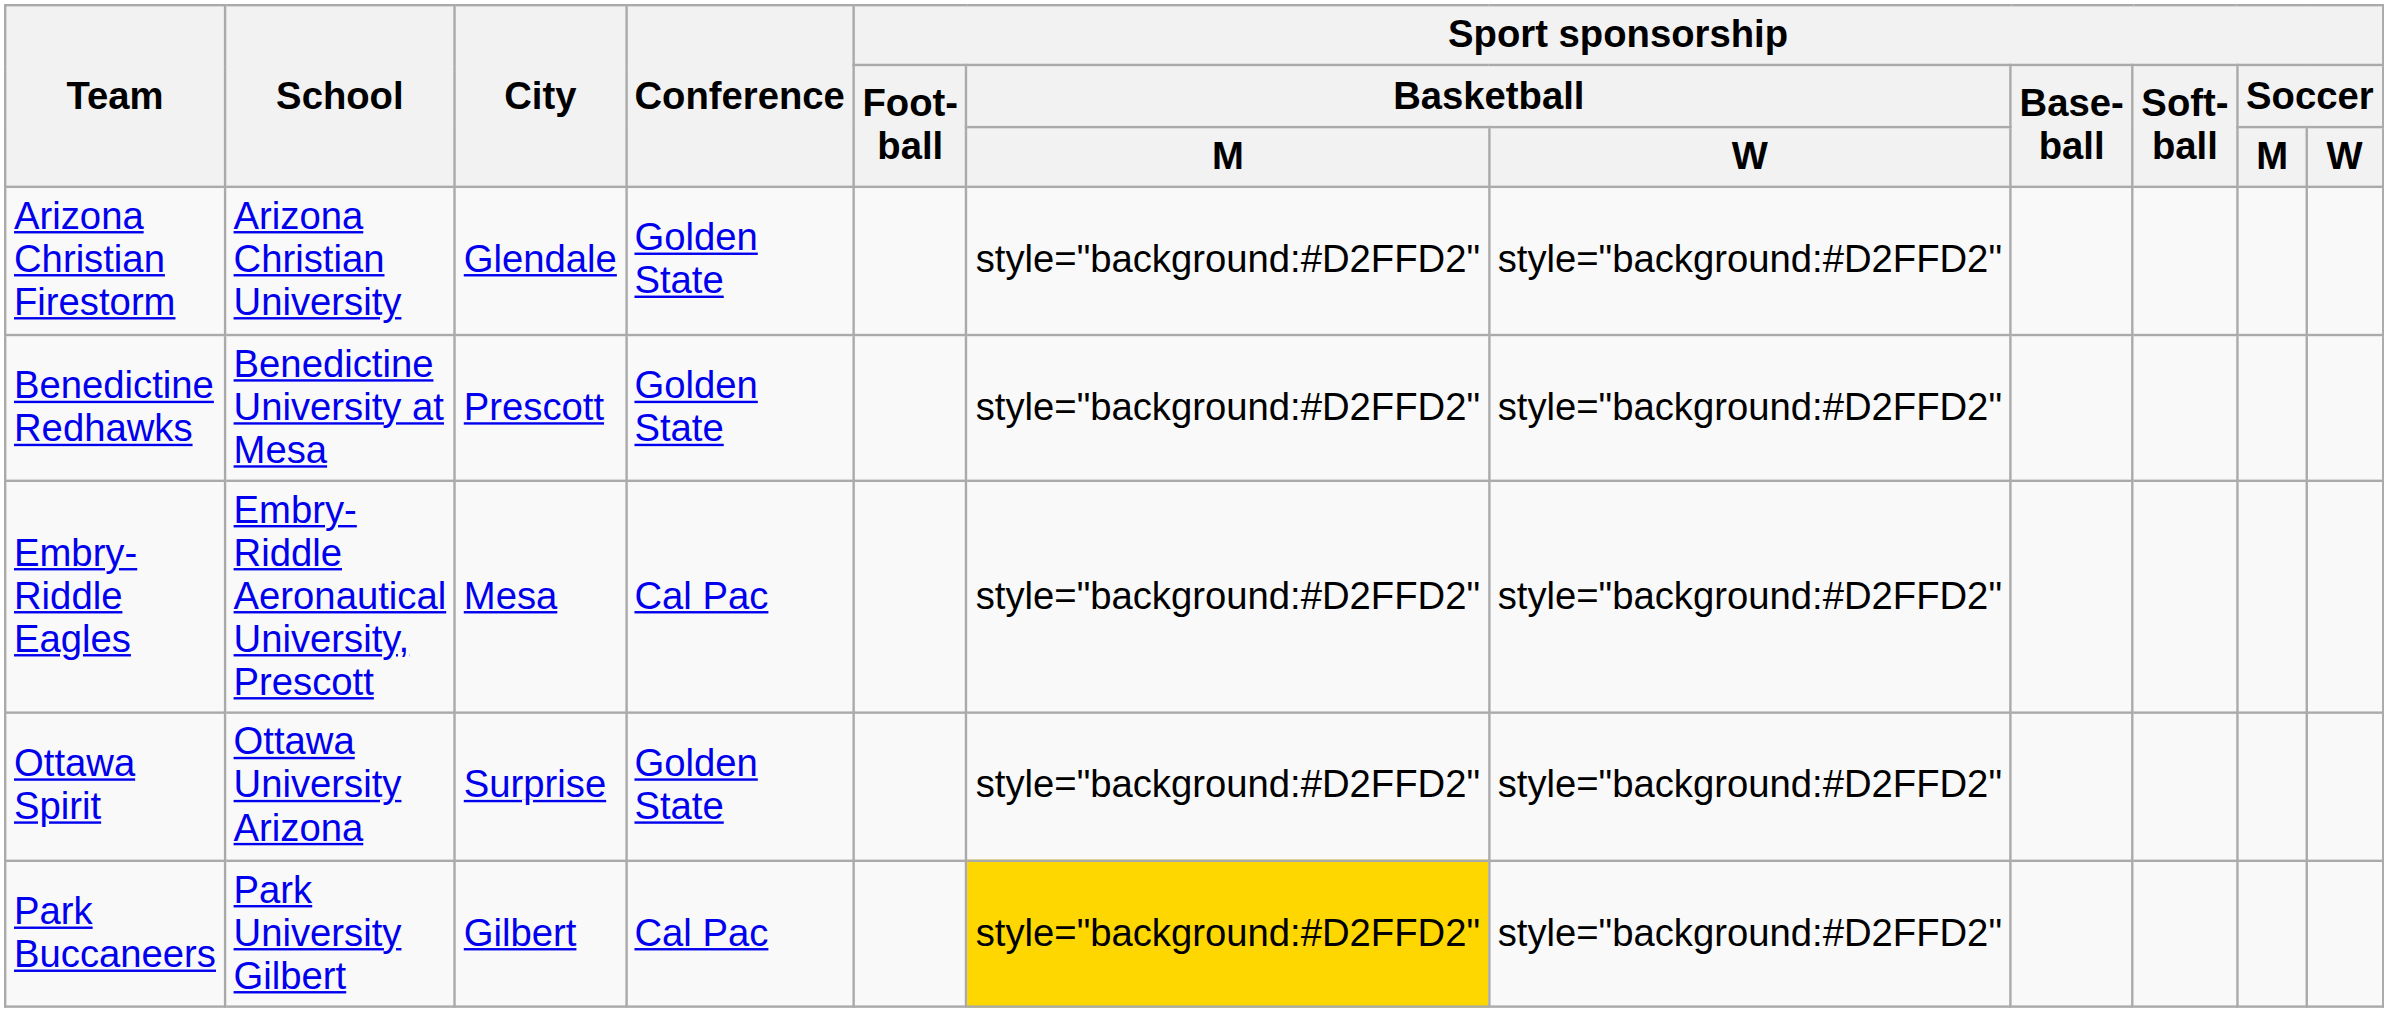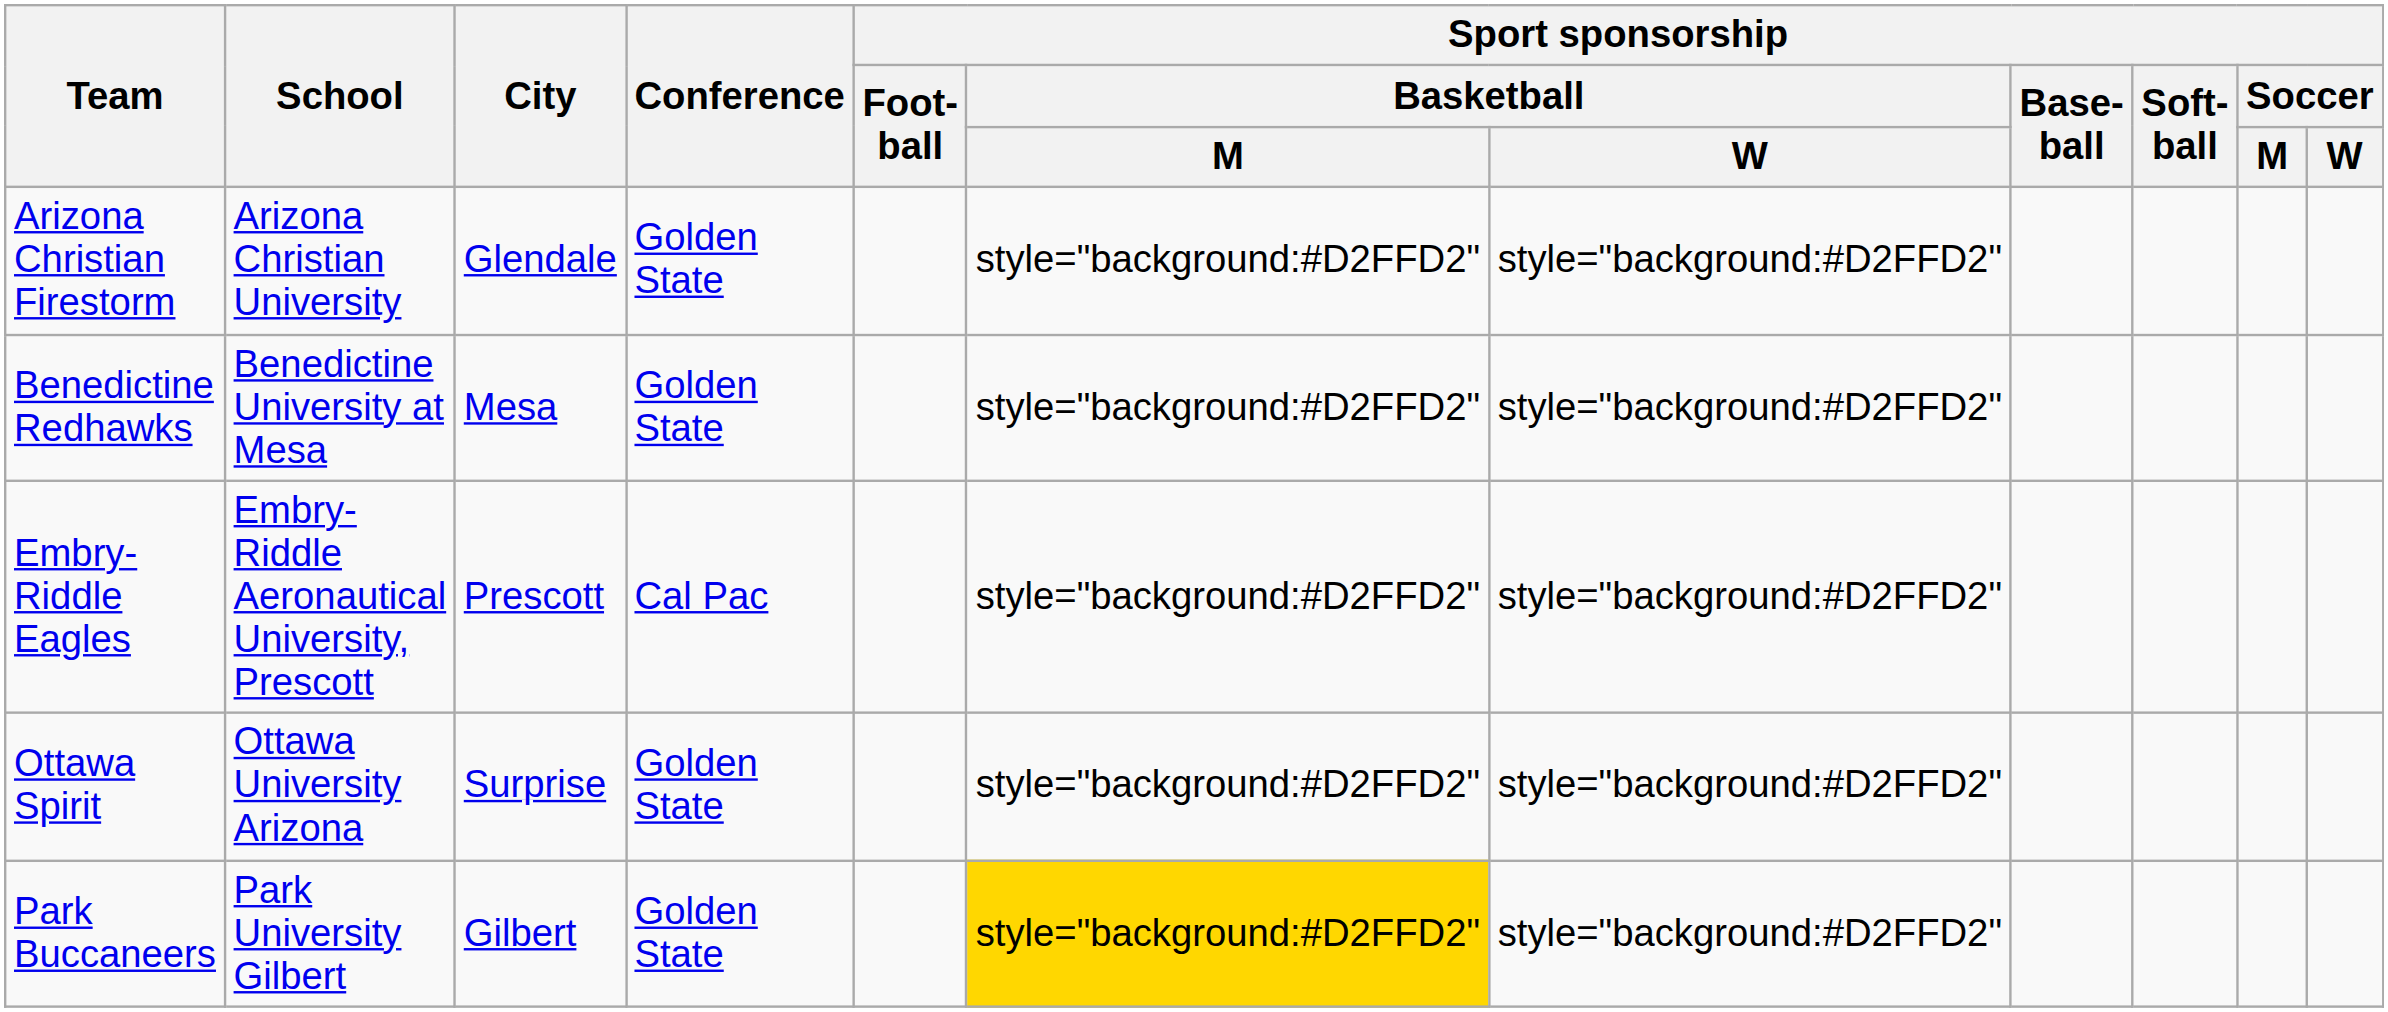(534, 406) Prescott -> (511, 406) Mesa
(511, 596) Mesa -> (534, 596) Prescott
(701, 932) Cal Pac -> (696, 932) Golden State
